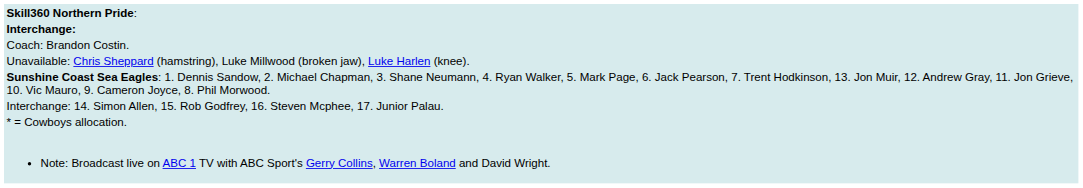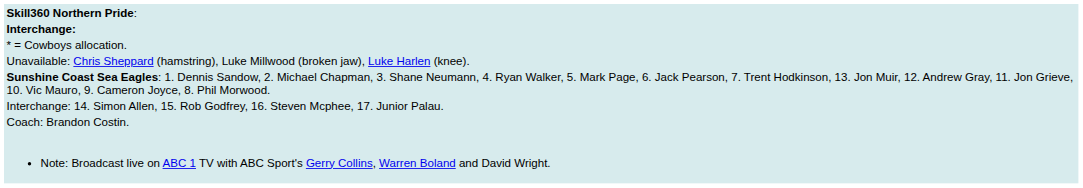(68, 45) Coach: Brandon Costin. -> (67, 45) * = Cowboys allocation.
(67, 123) * = Cowboys allocation. -> (68, 123) Coach: Brandon Costin.
